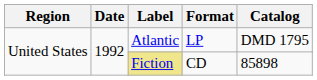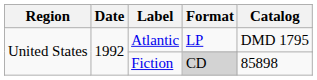(152, 63) khaki background -> (152, 63) no background
(196, 63) no background -> (196, 63) lightgrey background
